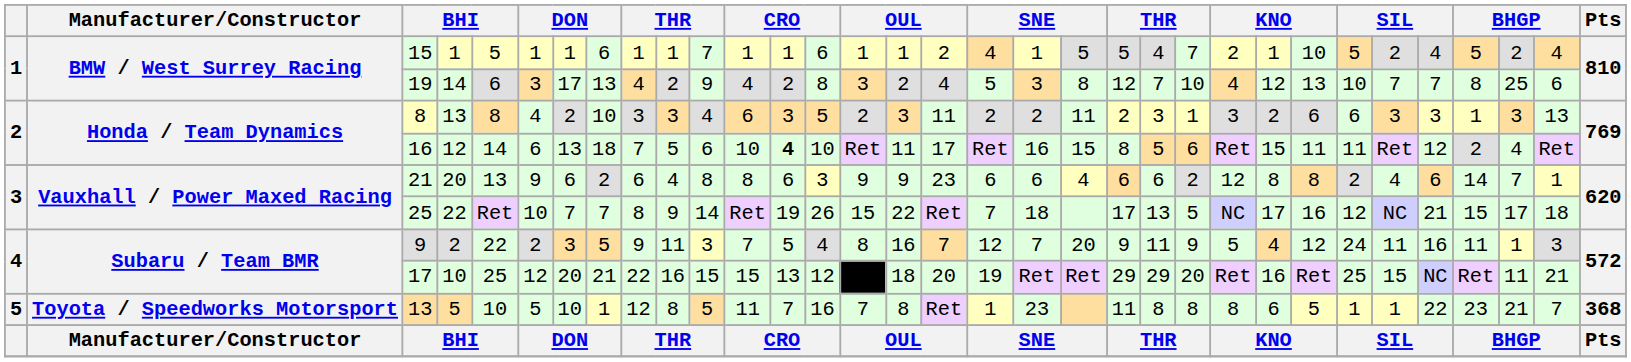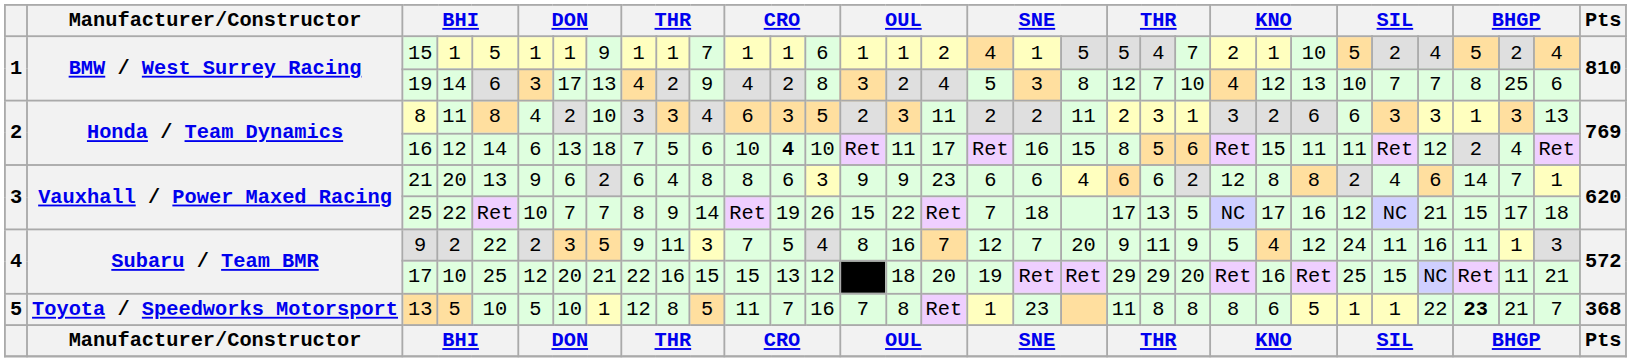(604, 53) 6 -> (604, 53) 9
(455, 117) 13 -> (455, 117) 11
(1476, 309) normal -> (1476, 309) bold
